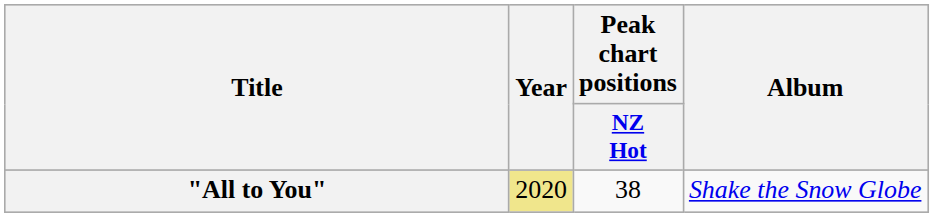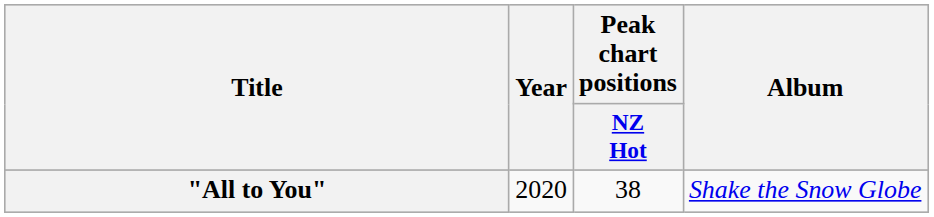(541, 190) khaki background -> (541, 190) no background
